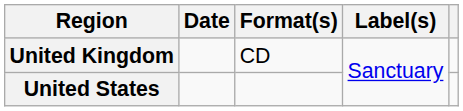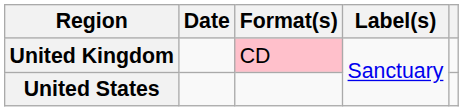(255, 55) no background -> (255, 55) pink background
